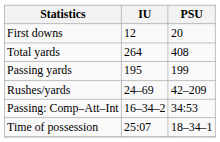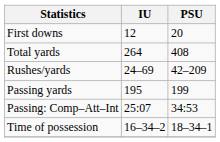rows swapped: (39, 89) <-> (39, 71)
(145, 108) 16–34–2 -> (138, 108) 25:07
(138, 127) 25:07 -> (145, 127) 16–34–2
